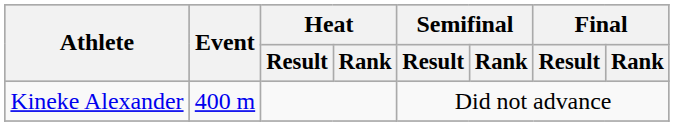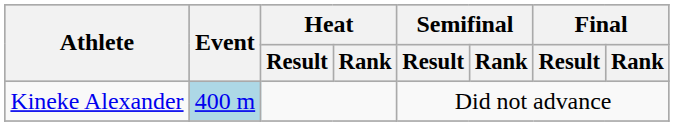(225, 101) no background -> (225, 101) lightblue background
